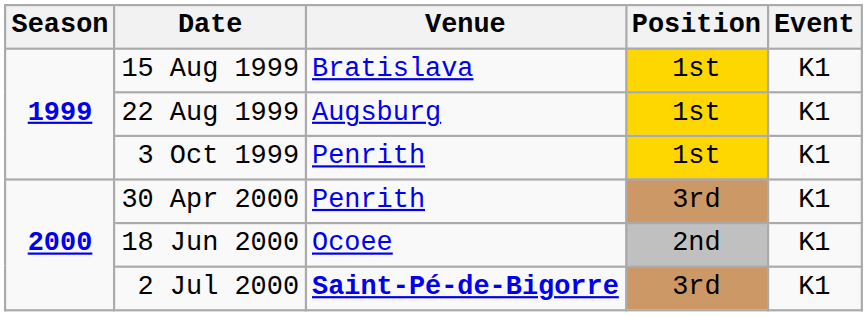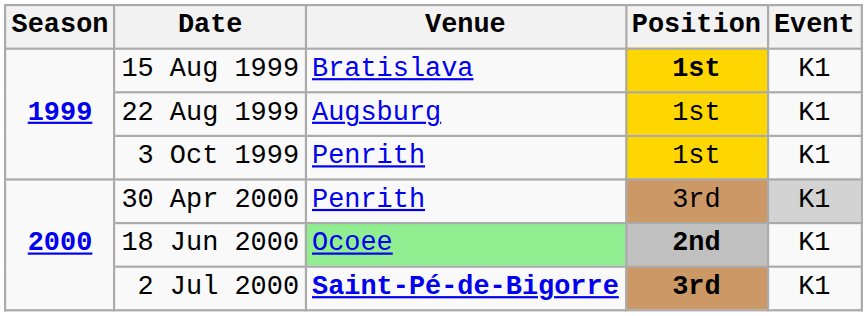(696, 71) normal -> (696, 71) bold
(814, 201) no background -> (814, 201) lightgrey background
(352, 244) no background -> (352, 244) lightgreen background
(696, 244) normal -> (696, 244) bold
(696, 288) normal -> (696, 288) bold
